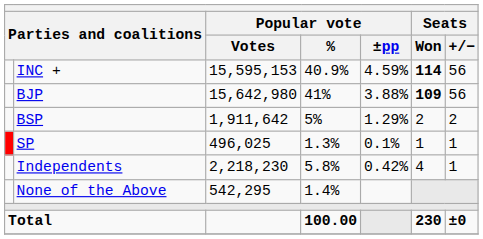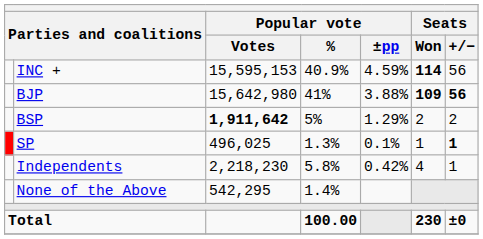(457, 95) normal -> (457, 95) bold
(249, 119) normal -> (249, 119) bold
(453, 143) normal -> (453, 143) bold
